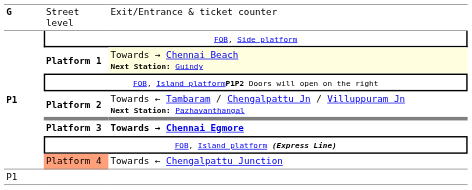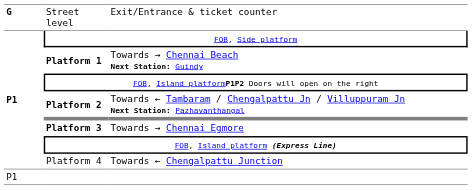(174, 60) lightyellow background -> (174, 60) no background
(177, 128) bold -> (177, 128) normal
(74, 161) lightsalmon background -> (74, 161) no background
